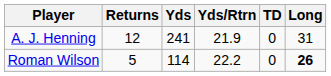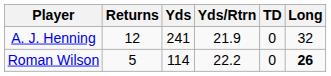(305, 37) 31 -> (305, 37) 32
